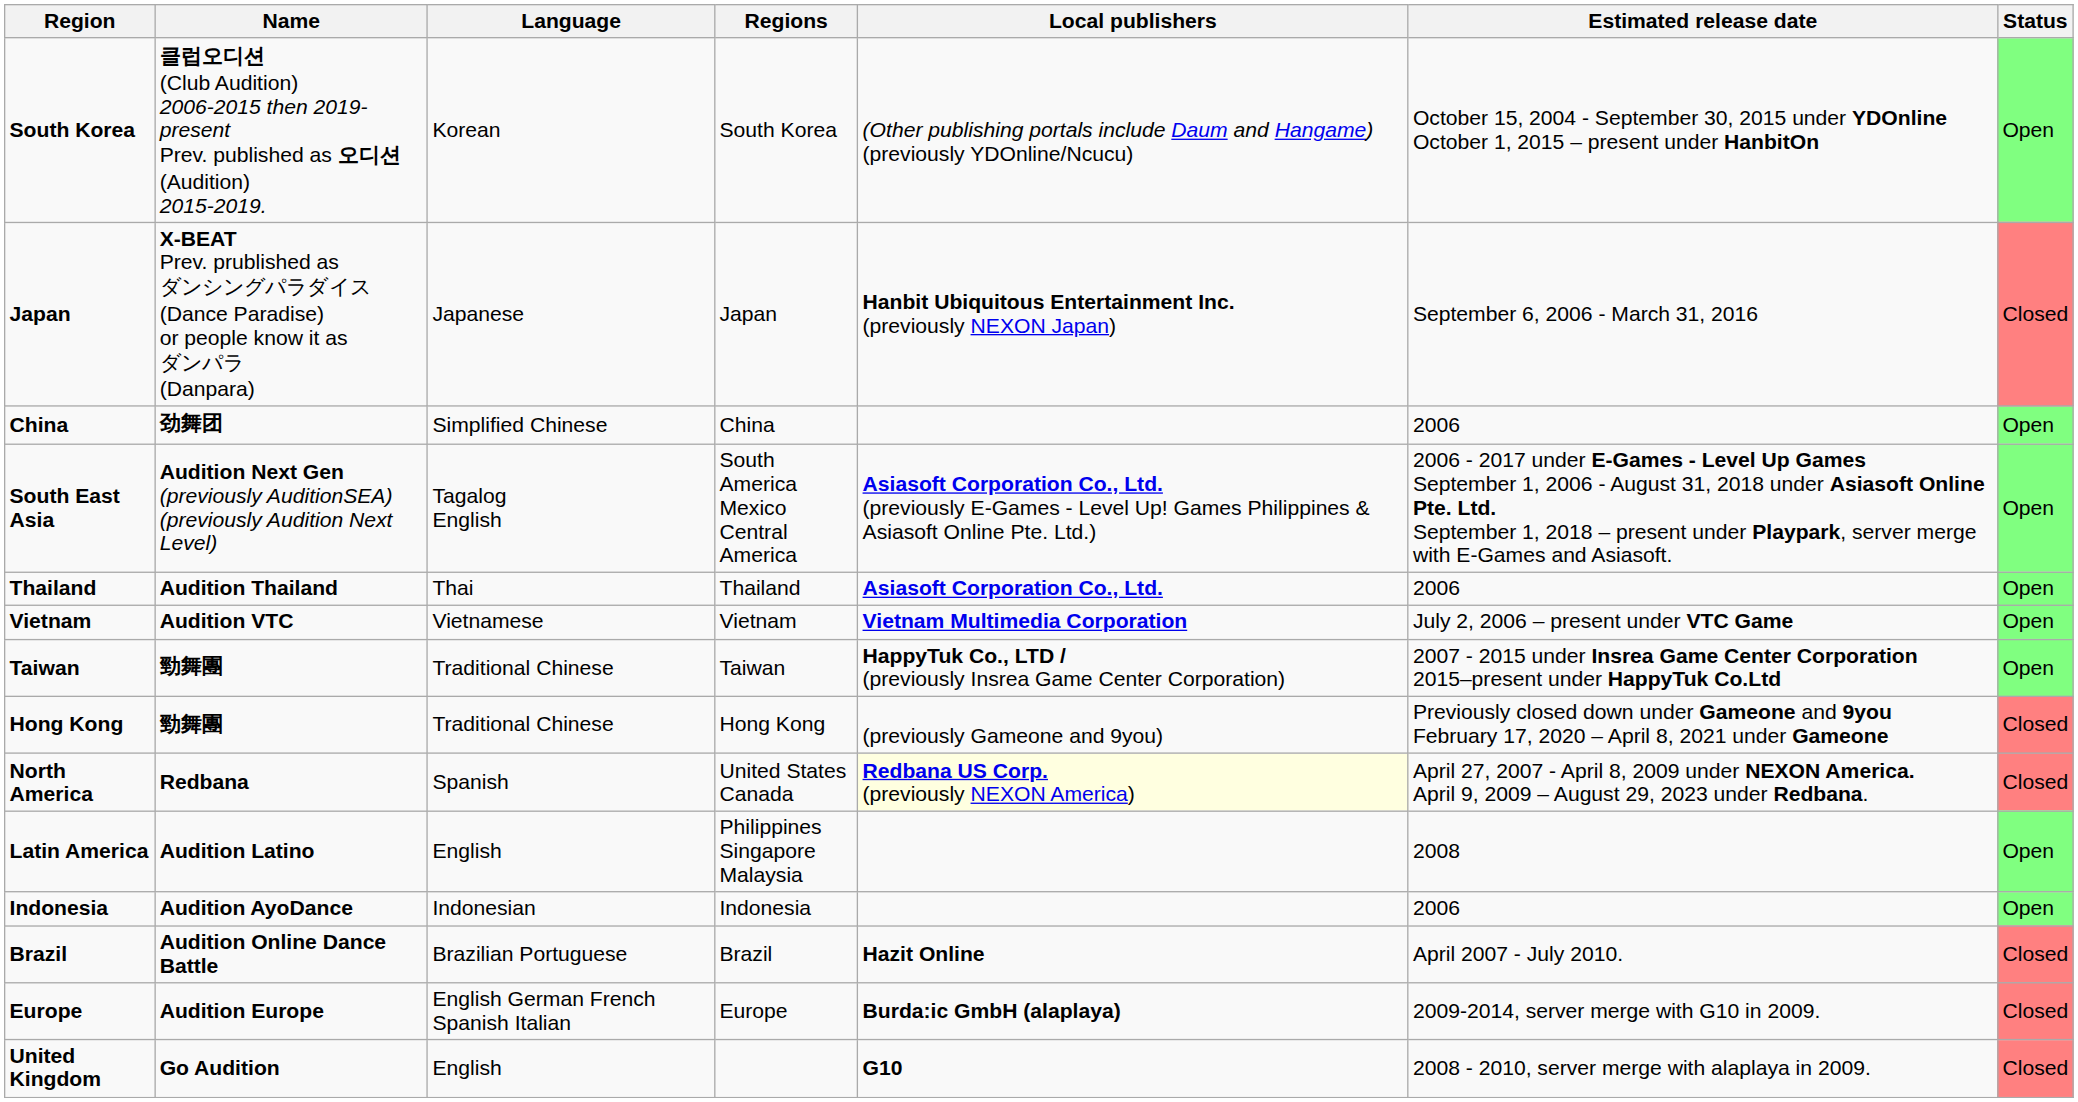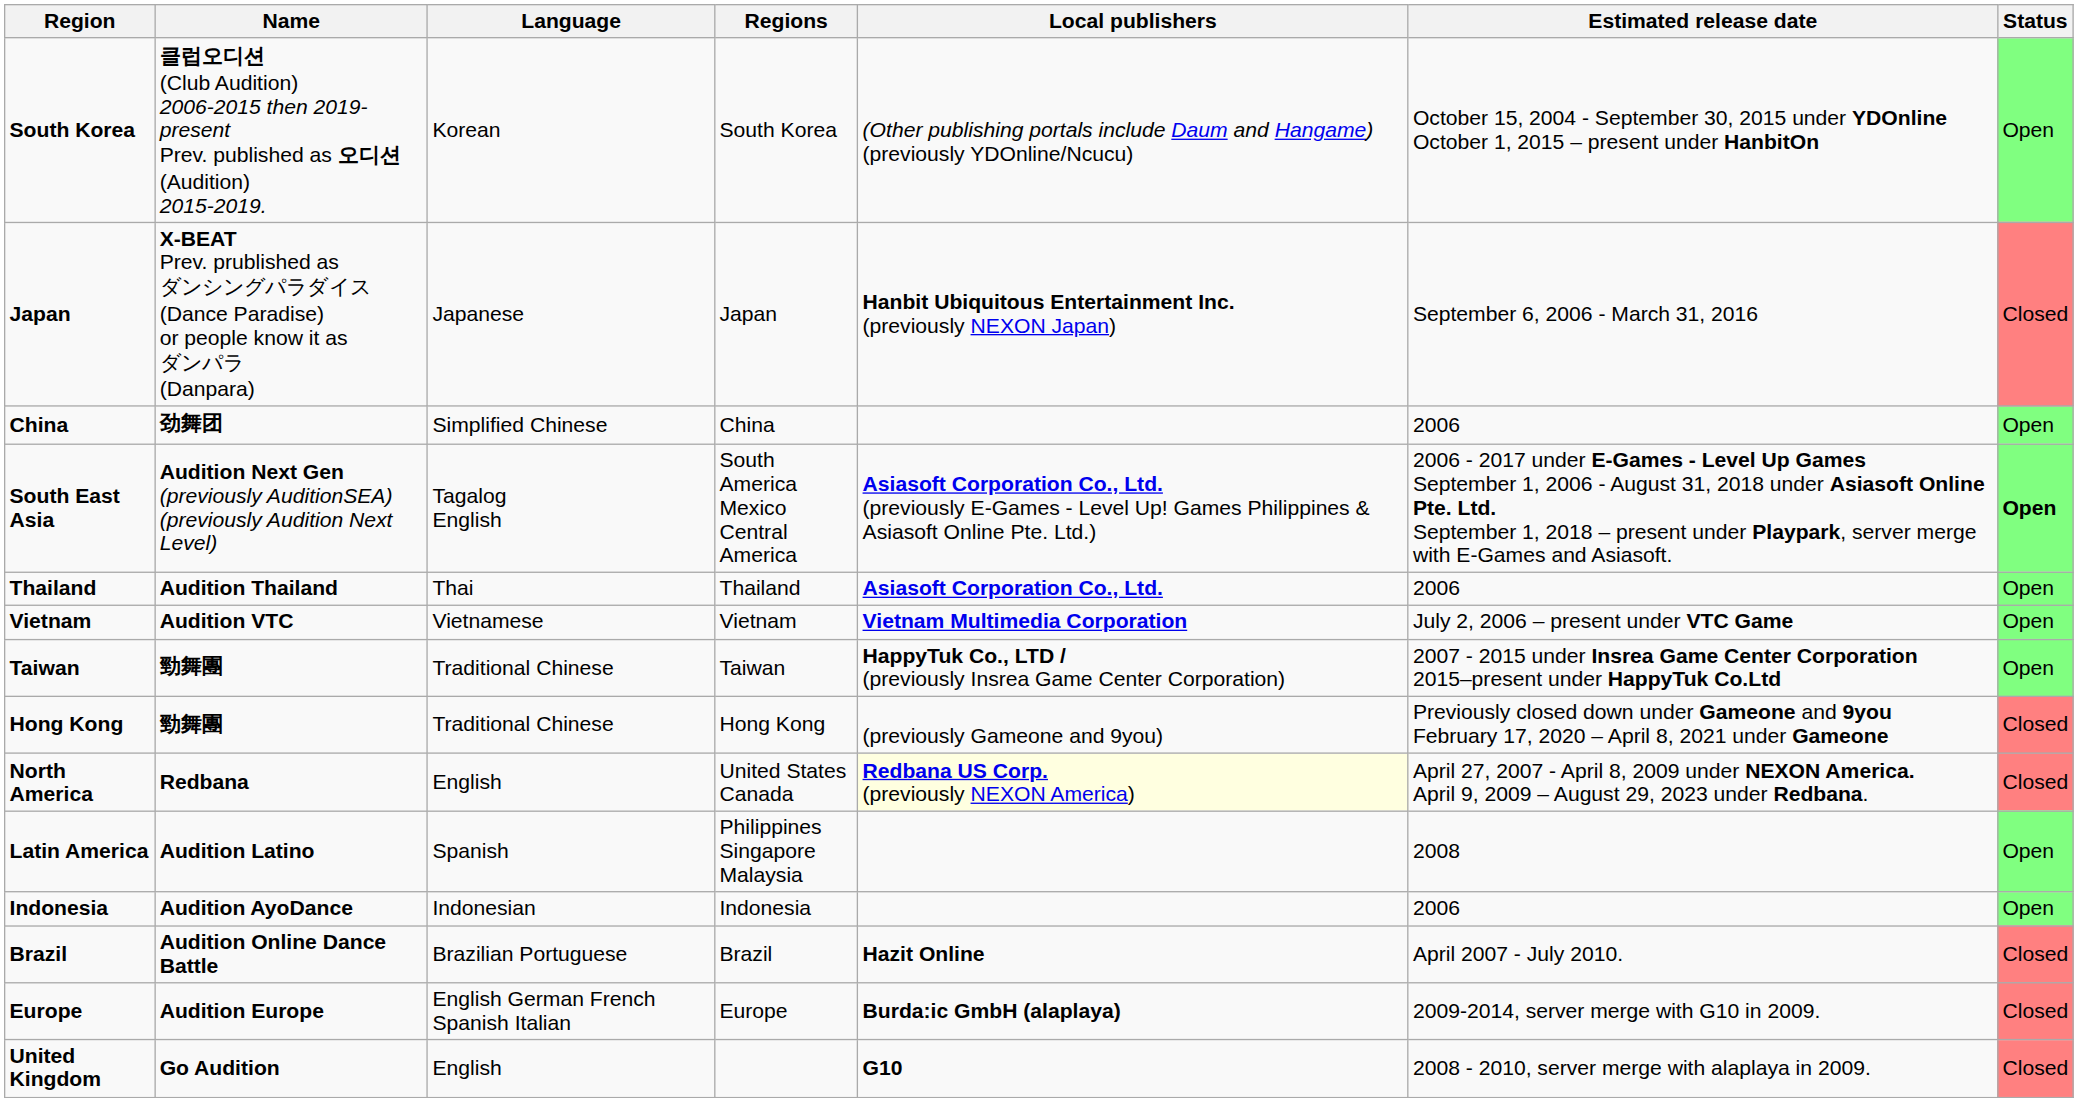(2028, 507) normal -> (2029, 507) bold
(471, 782) Spanish -> (467, 782) English
(467, 851) English -> (471, 851) Spanish
